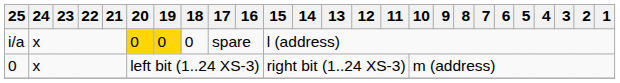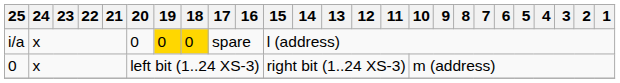(134, 41) gold background -> (134, 41) no background
(189, 41) no background -> (189, 41) gold background
